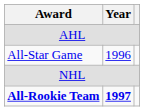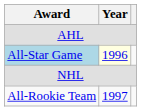(45, 55) no background -> (45, 55) lightblue background
(118, 55) no background -> (115, 55) lightyellow background
(53, 95) bold -> (52, 95) normal
(118, 95) bold -> (115, 95) normal
